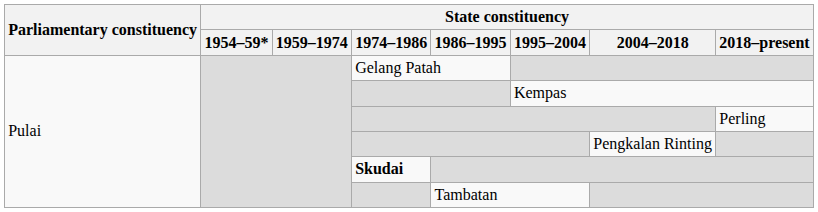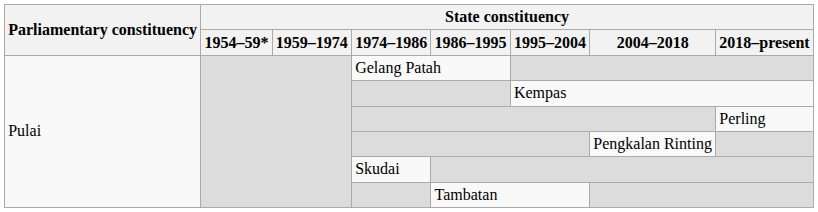(379, 169) bold -> (377, 169) normal
